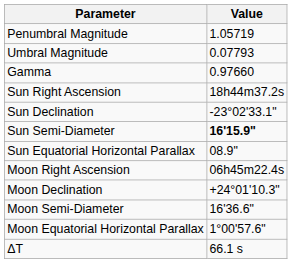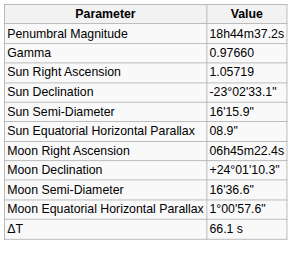(232, 33) 1.05719 -> (247, 33) 18h44m37.2s
- row: (58, 53)
(247, 92) 18h44m37.2s -> (232, 72) 1.05719
(233, 131) bold -> (232, 111) normal
